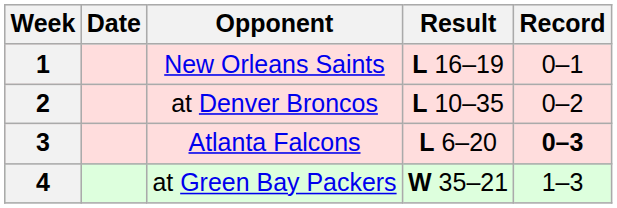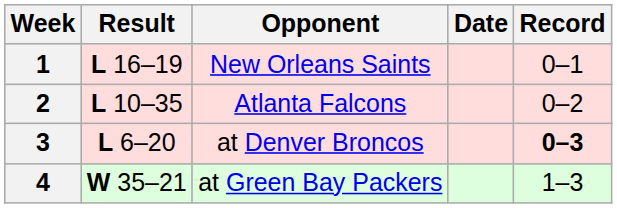columns swapped: (114, 24) <-> (458, 24)
(275, 103) at Denver Broncos -> (320, 103) Atlanta Falcons
(275, 143) Atlanta Falcons -> (320, 143) at Denver Broncos
